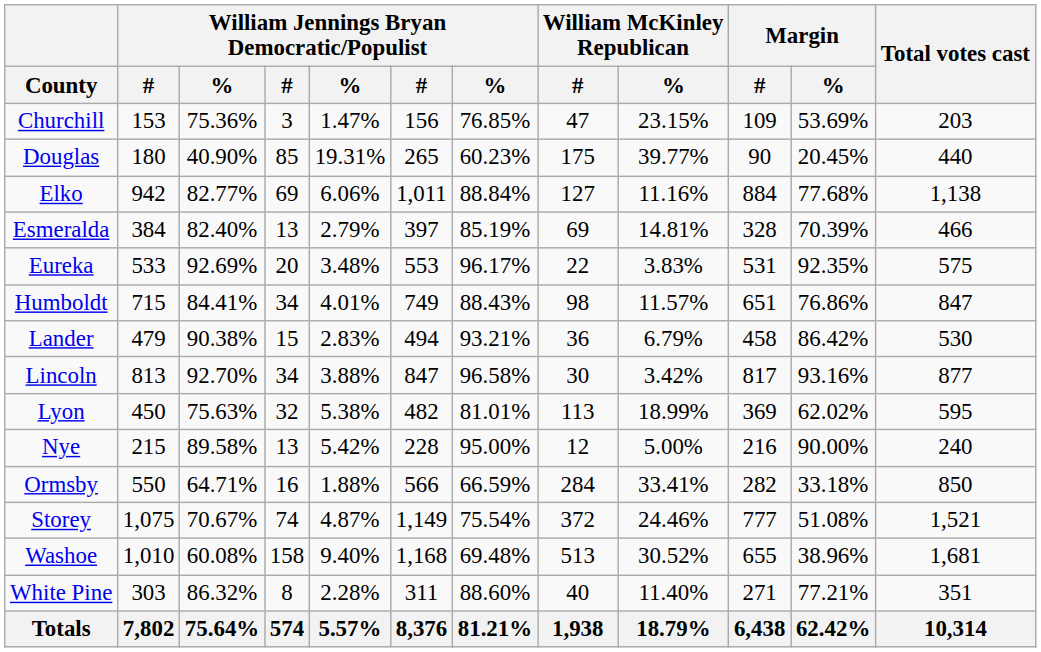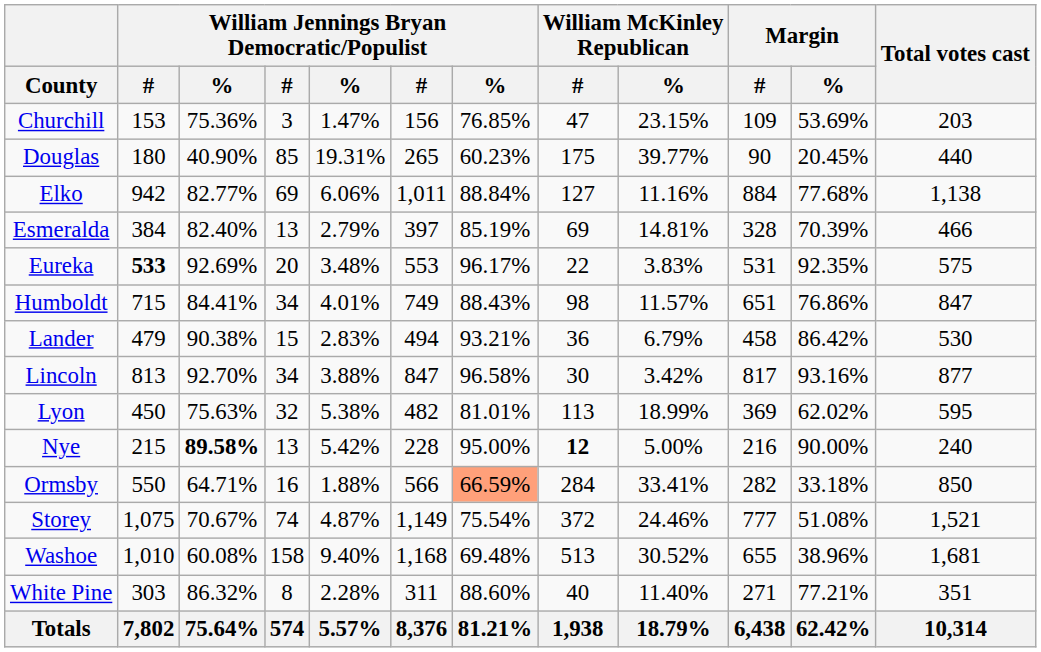(149, 266) normal -> (149, 266) bold
(222, 447) normal -> (222, 447) bold
(578, 447) normal -> (578, 447) bold
(495, 483) no background -> (495, 483) lightsalmon background
